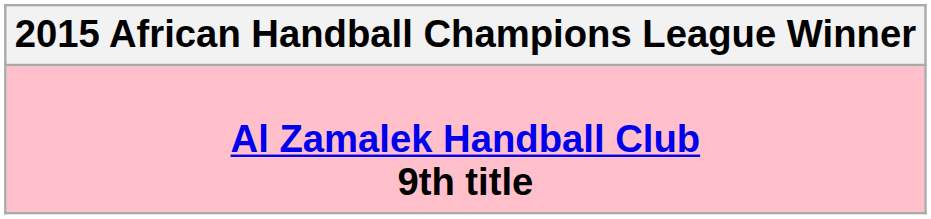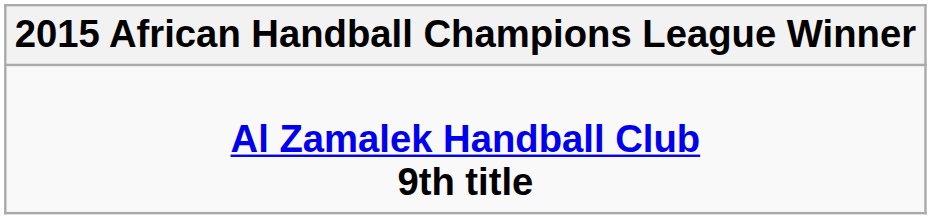(465, 159) pink background -> (465, 159) no background
